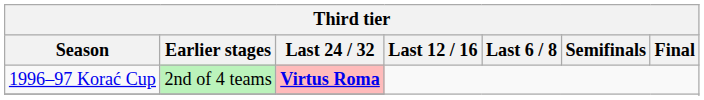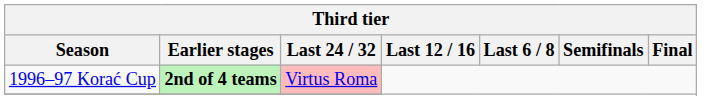(218, 79) normal -> (221, 79) bold
(330, 79) bold -> (331, 79) normal
